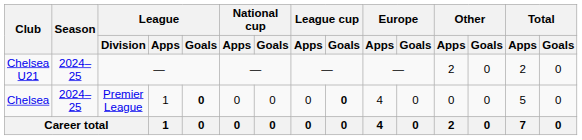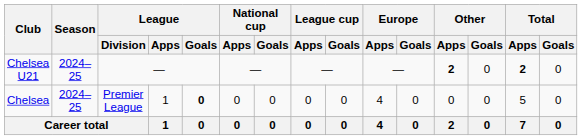(451, 69) normal -> (451, 69) bold
(523, 69) normal -> (523, 69) bold
(344, 100) bold -> (344, 100) normal
